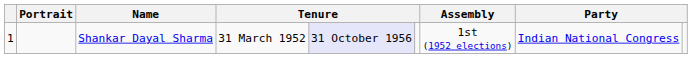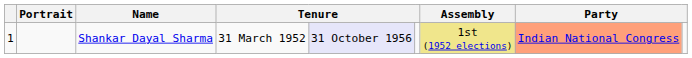(468, 38) no background -> (468, 38) khaki background
(599, 38) no background -> (599, 38) lightsalmon background
